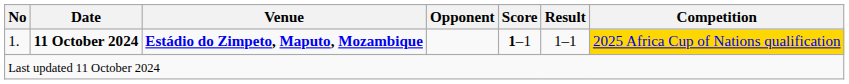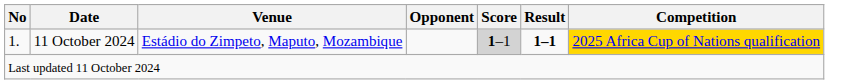(86, 41) bold -> (84, 41) normal
(284, 41) bold -> (272, 41) normal
(520, 41) no background -> (499, 41) lightgrey background
(565, 41) normal -> (545, 41) bold
